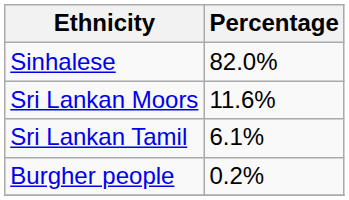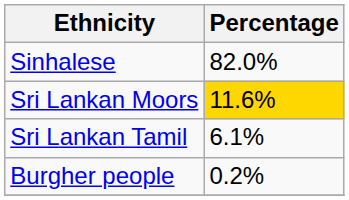(243, 99) no background -> (243, 99) gold background
